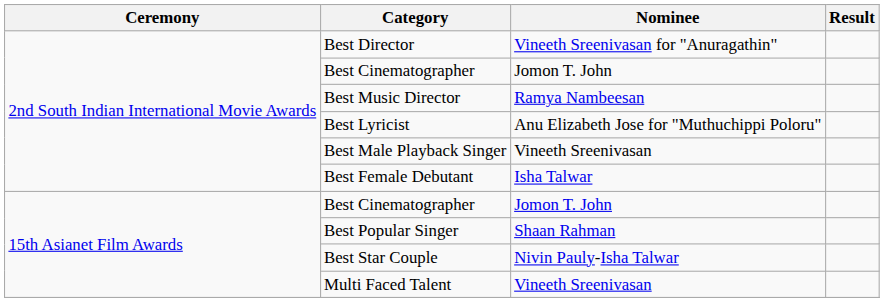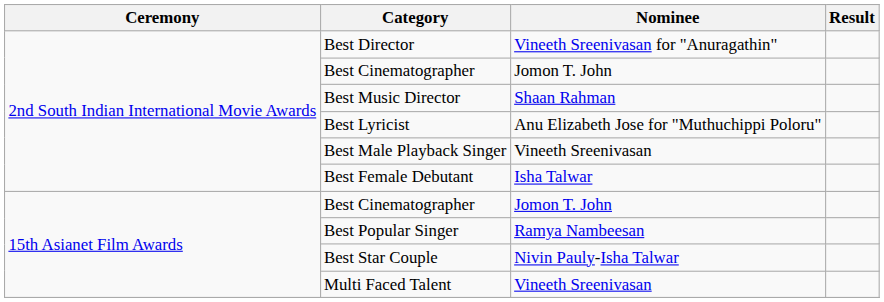(579, 97) Ramya Nambeesan -> (565, 97) Shaan Rahman
(565, 230) Shaan Rahman -> (579, 230) Ramya Nambeesan
